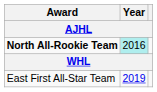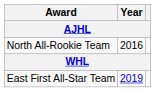(62, 45) bold -> (58, 45) normal
(134, 45) paleturquoise background -> (132, 45) no background
